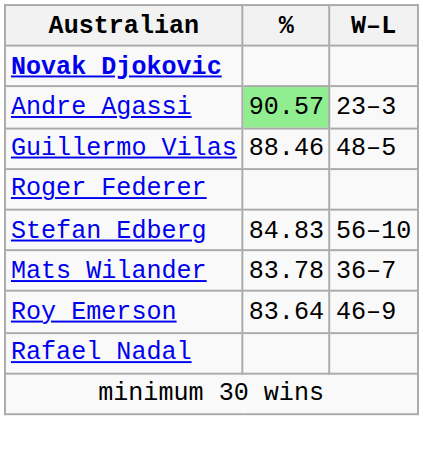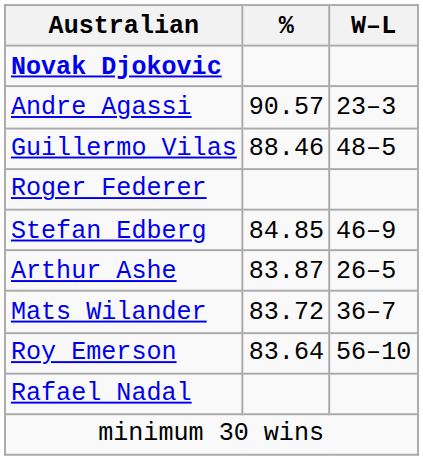(286, 107) lightgreen background -> (286, 107) no background
(286, 230) 84.83 -> (286, 230) 84.85
(374, 230) 56–10 -> (366, 230) 46–9
+ row: (94, 271)
(286, 271) 83.78 -> (286, 312) 83.72
(366, 312) 46–9 -> (374, 353) 56–10
